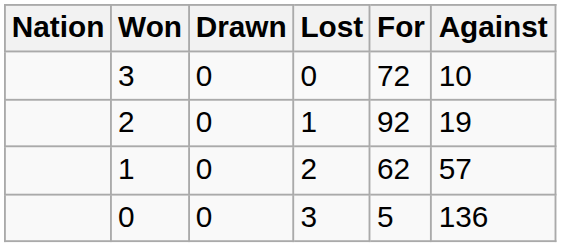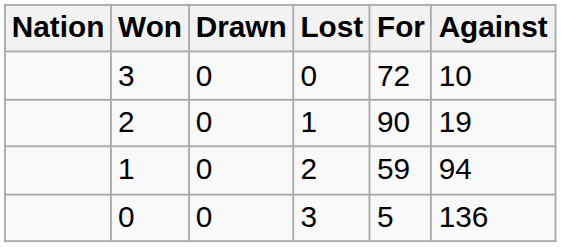(394, 122) 92 -> (394, 122) 90
(394, 169) 62 -> (394, 169) 59
(455, 169) 57 -> (455, 169) 94
